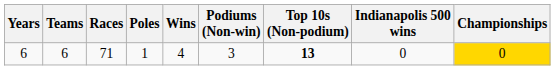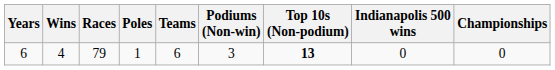columns swapped: (65, 23) <-> (181, 23)
(106, 54) 71 -> (99, 54) 79
(502, 54) gold background -> (502, 54) no background
